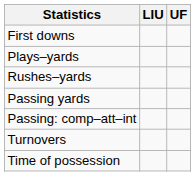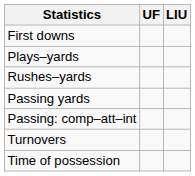columns swapped: (153, 15) <-> (178, 15)
